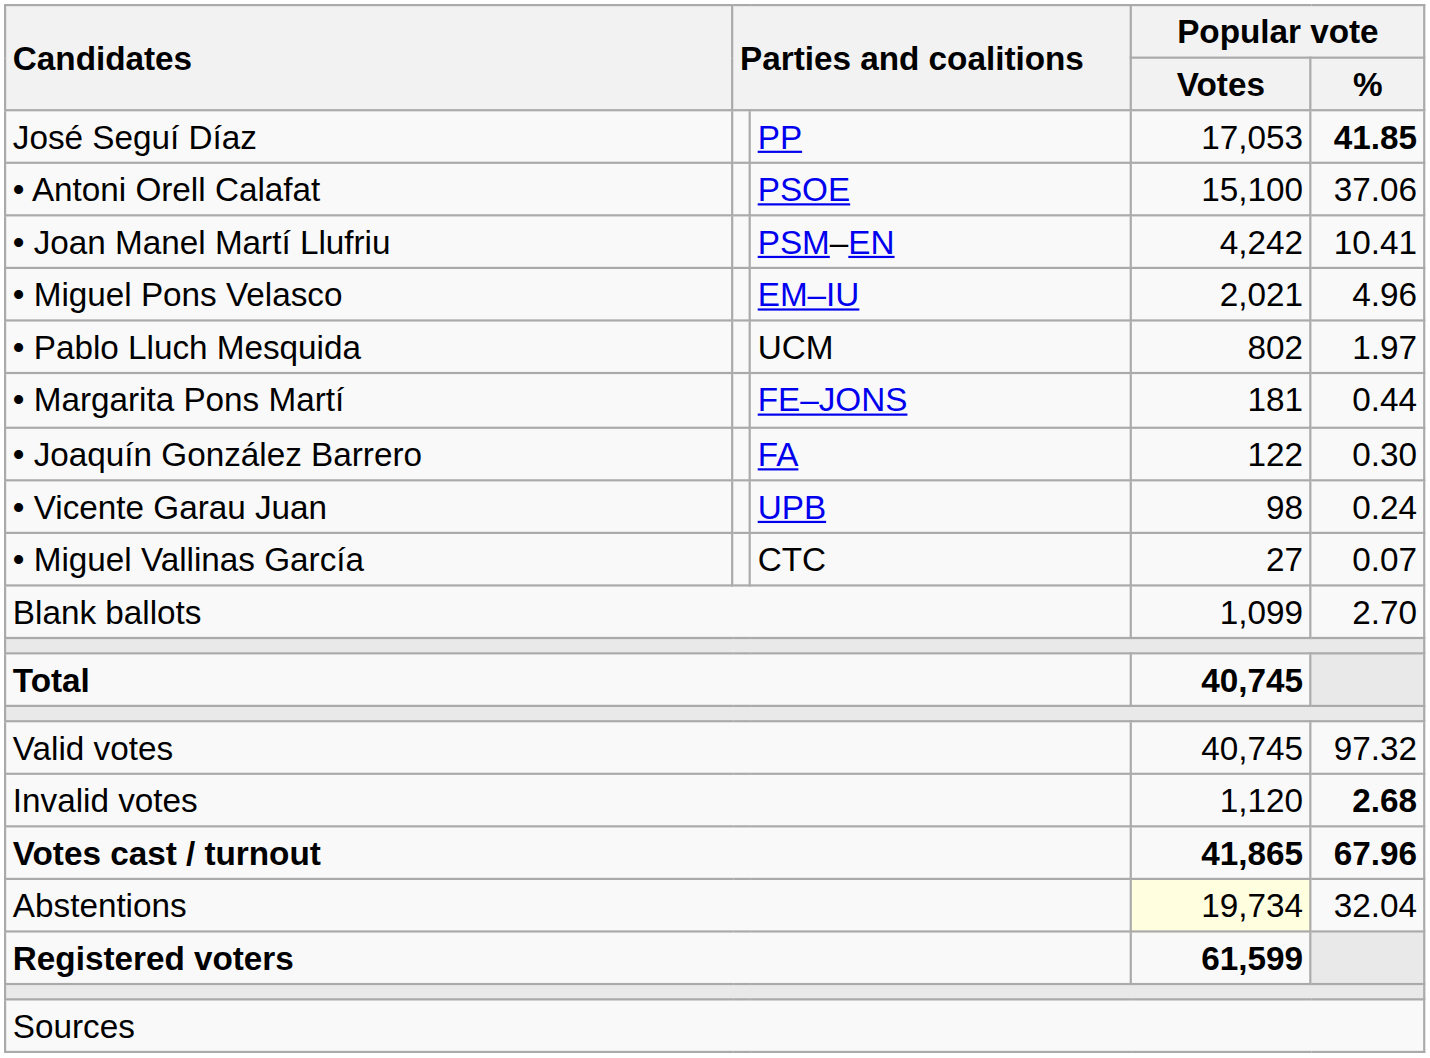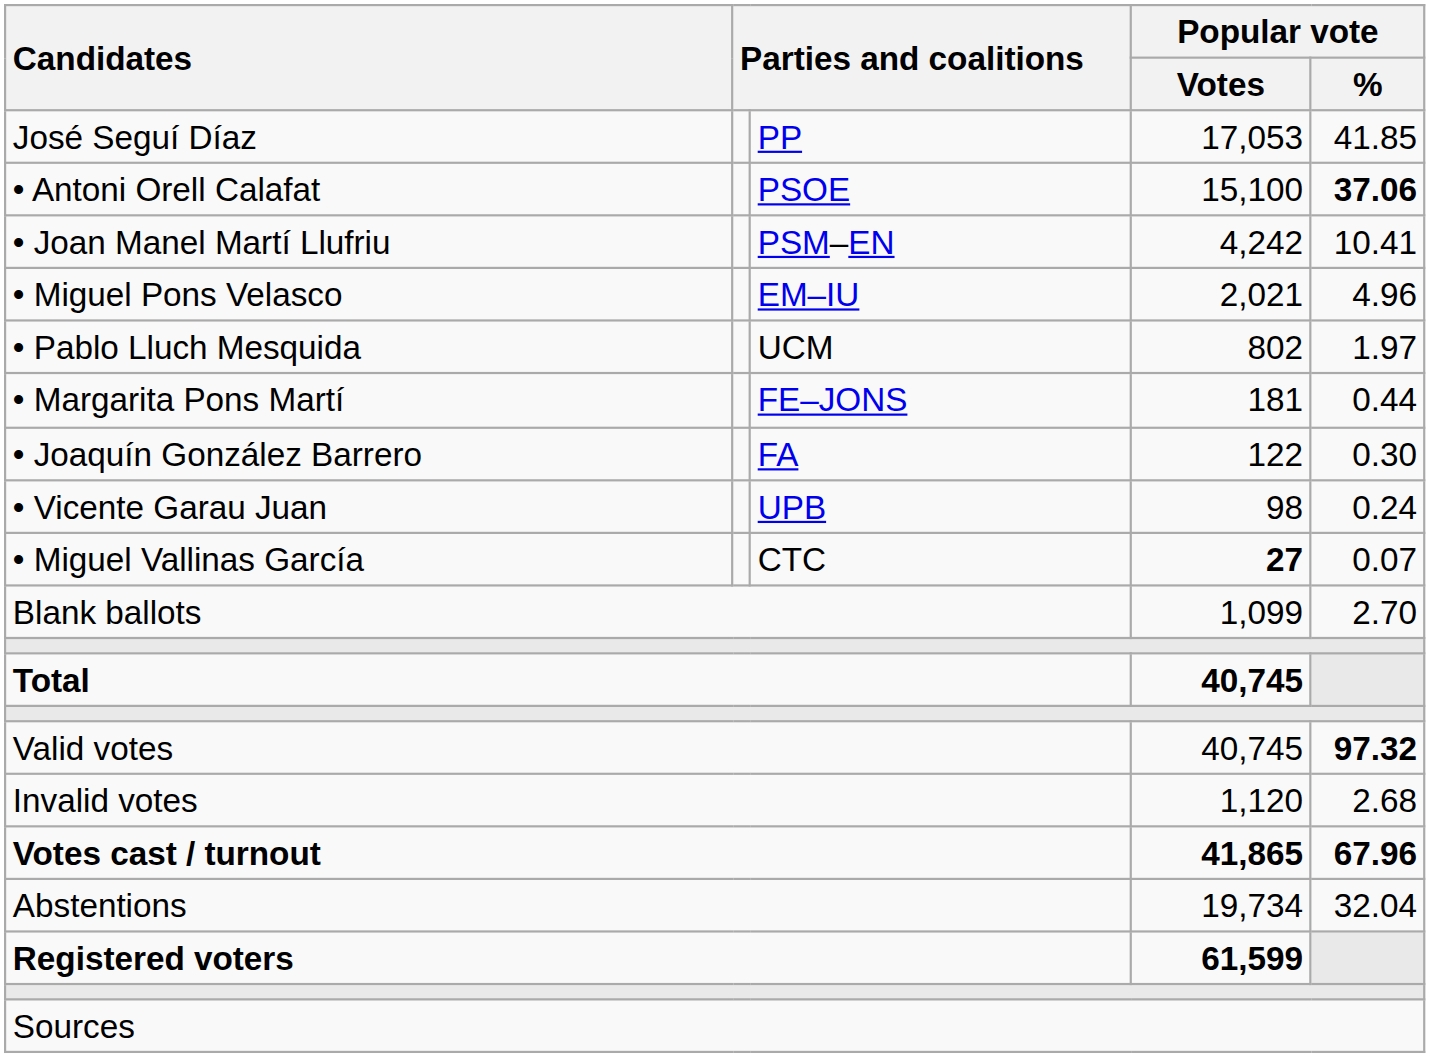(1375, 137) bold -> (1375, 137) normal
(1375, 190) normal -> (1375, 190) bold
(1284, 559) normal -> (1284, 559) bold
(1375, 748) normal -> (1375, 748) bold
(1385, 800) bold -> (1385, 800) normal
(1252, 906) lightyellow background -> (1252, 906) no background
